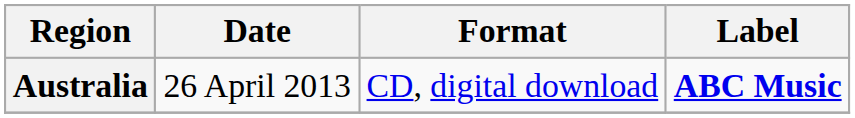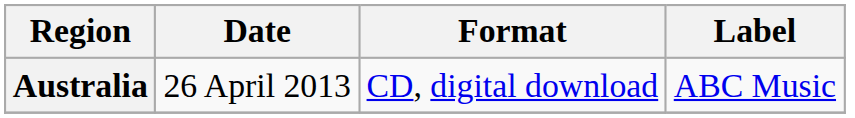(758, 84) bold -> (755, 84) normal
